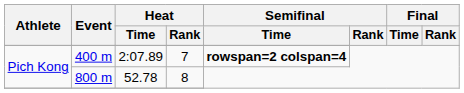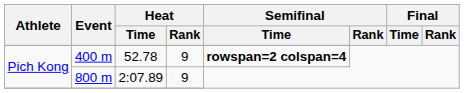(141, 57) 2:07.89 -> (141, 57) 52.78
(185, 57) 7 -> (185, 57) 9
(141, 78) 52.78 -> (141, 78) 2:07.89
(185, 78) 8 -> (185, 78) 9
